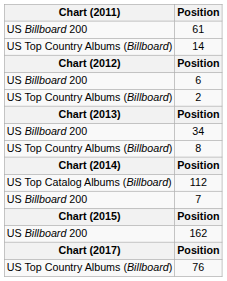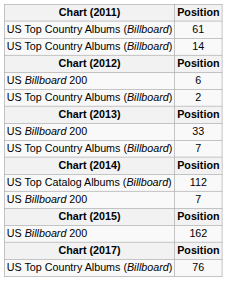(47, 30) US Billboard 200 -> (90, 30) US Top Country Albums (Billboard)
(198, 132) 34 -> (198, 132) 33
(198, 149) 8 -> (198, 149) 7
